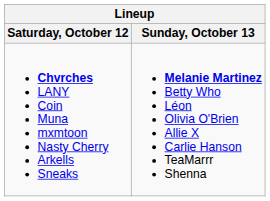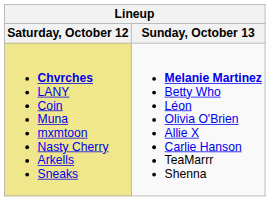(68, 126) no background -> (68, 126) khaki background
